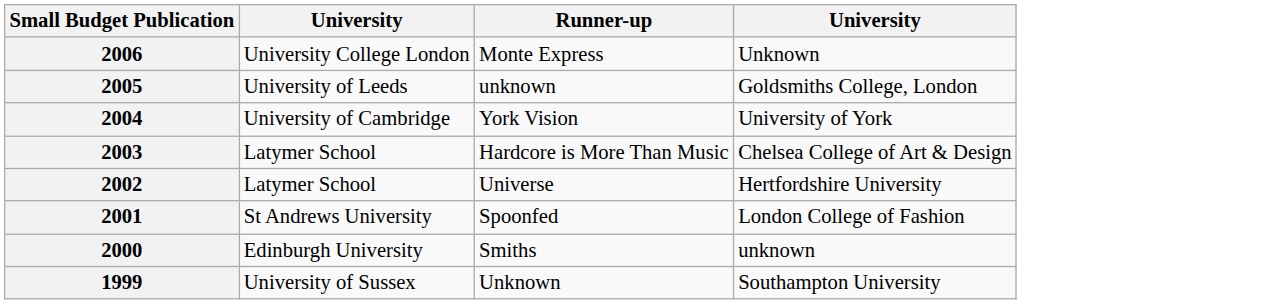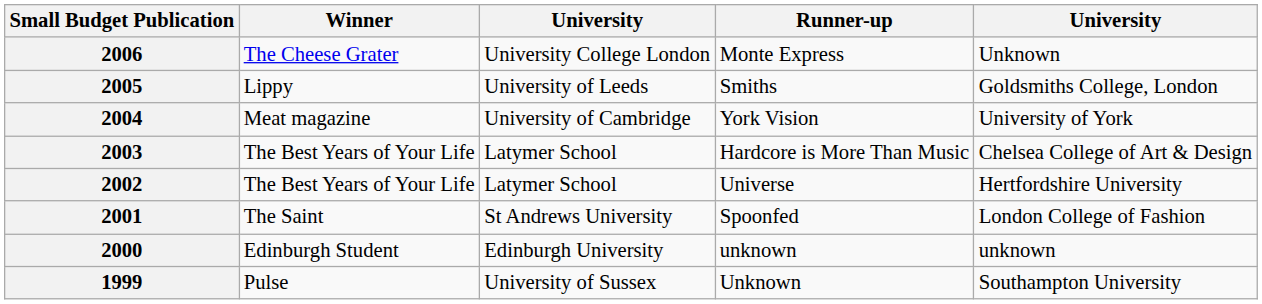+ column: (359, 20)
(518, 86) unknown -> (748, 86) Smiths
(508, 250) Smiths -> (758, 250) unknown
